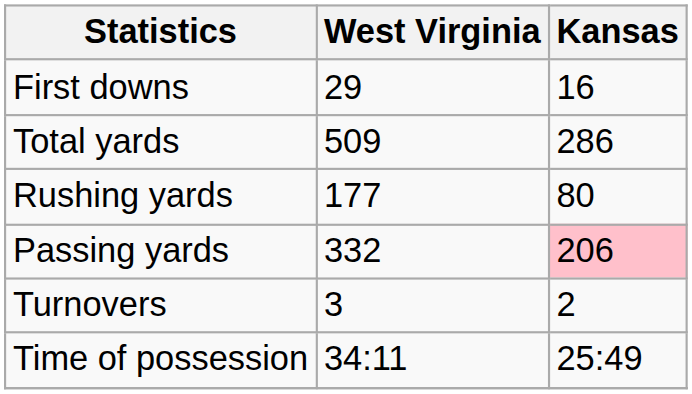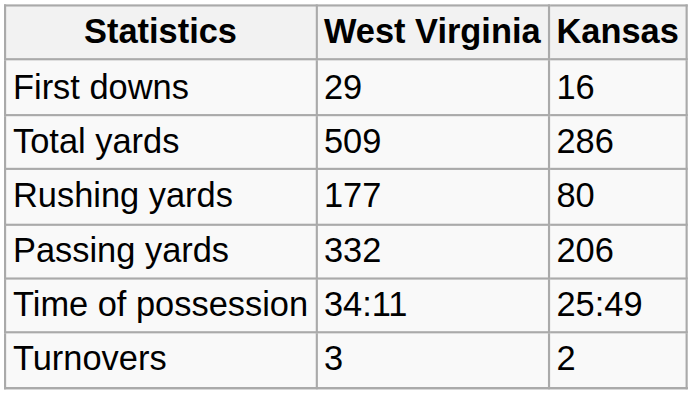(585, 250) pink background -> (585, 250) no background
rows swapped: (90, 304) <-> (161, 359)
